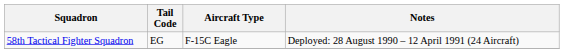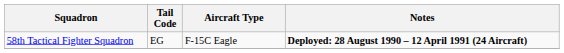(403, 40) normal -> (407, 40) bold
